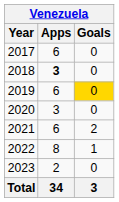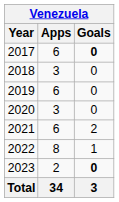(94, 52) normal -> (94, 52) bold
(56, 71) bold -> (56, 71) normal
(94, 91) gold background -> (94, 91) no background
(94, 168) normal -> (94, 168) bold
